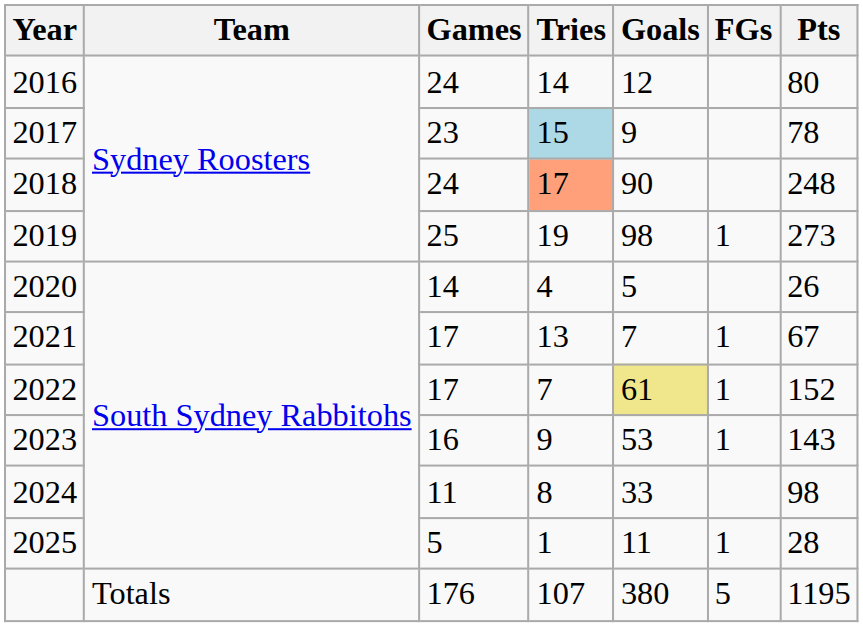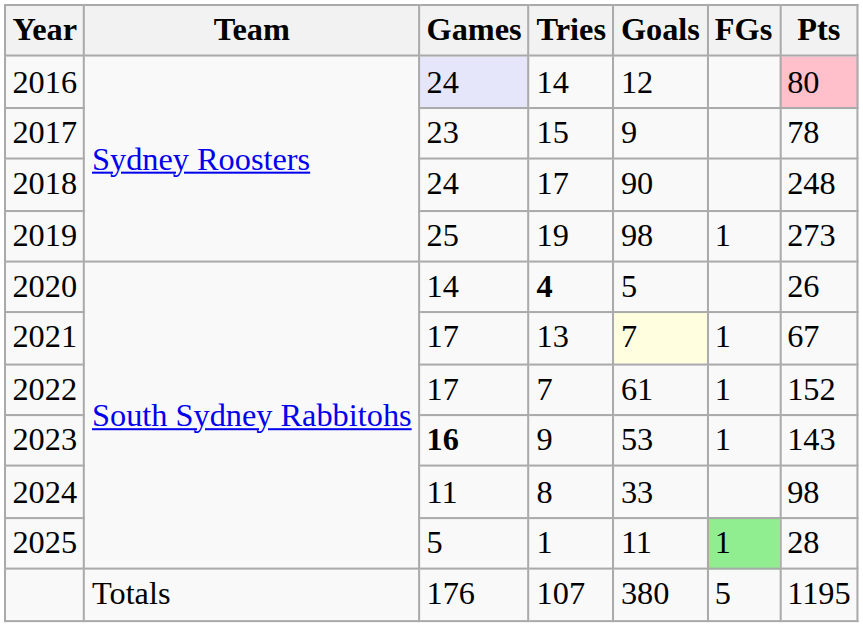(443, 81) no background -> (443, 81) lavender background
(803, 81) no background -> (803, 81) pink background
(553, 132) lightblue background -> (553, 132) no background
(553, 183) lightsalmon background -> (553, 183) no background
(545, 286) normal -> (545, 286) bold
(629, 337) no background -> (629, 337) lightyellow background
(637, 388) khaki background -> (637, 388) no background
(443, 440) normal -> (443, 440) bold
(723, 542) no background -> (723, 542) lightgreen background
